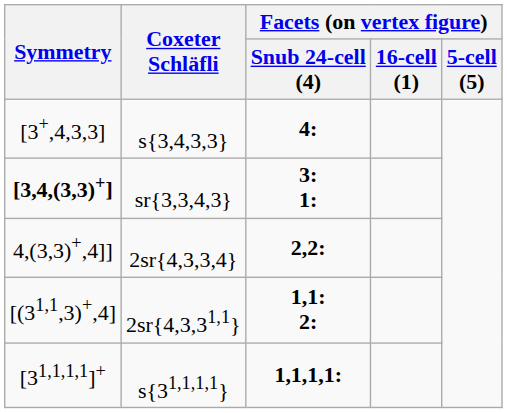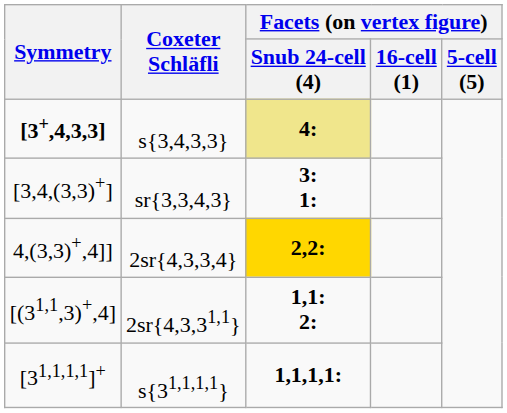(63, 128) normal -> (63, 128) bold
(308, 128) no background -> (308, 128) khaki background
(63, 187) bold -> (63, 187) normal
(308, 247) no background -> (308, 247) gold background
